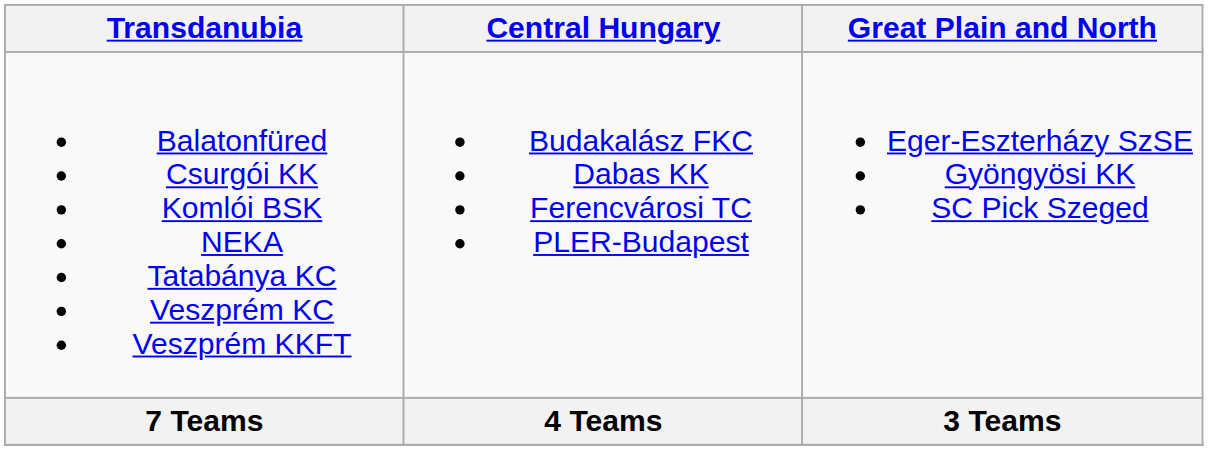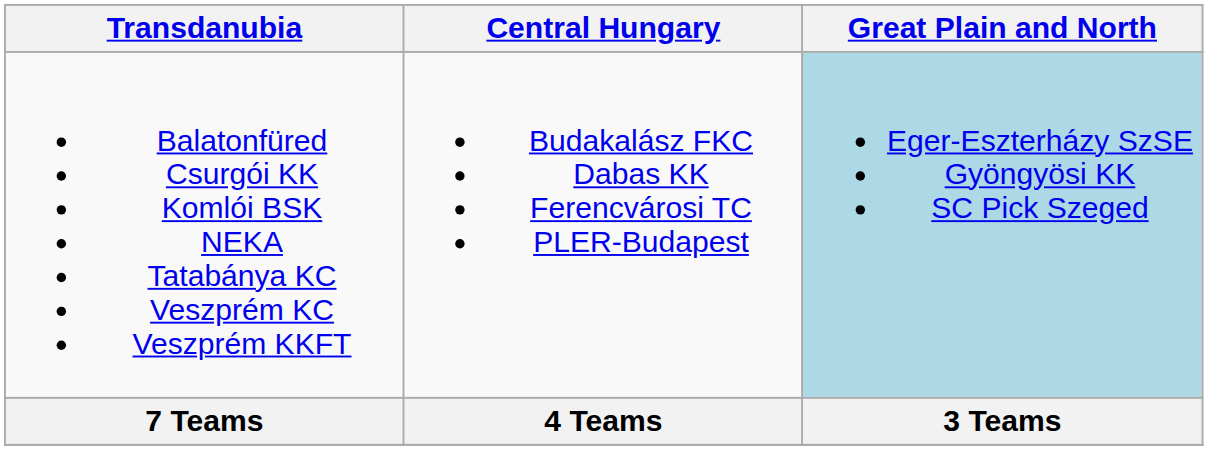(1002, 174) no background -> (1002, 174) lightblue background
